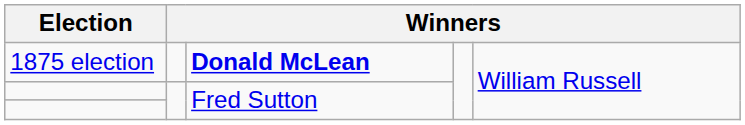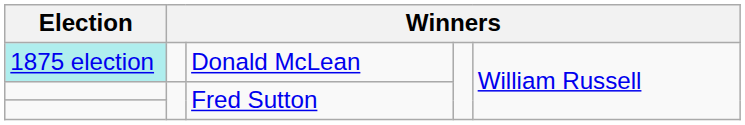(82, 61) no background -> (82, 61) paleturquoise background
(280, 61) bold -> (276, 61) normal
